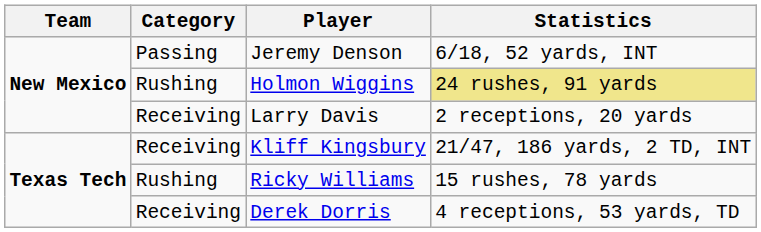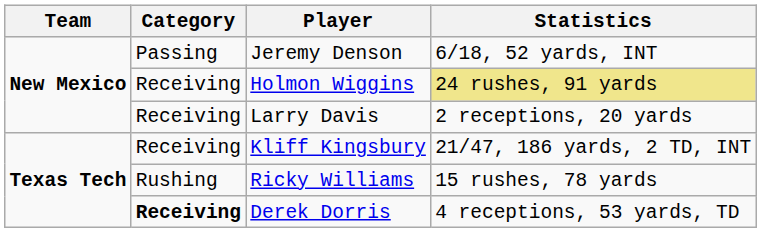(177, 85) Rushing -> (188, 85) Receiving
(188, 212) normal -> (188, 212) bold
